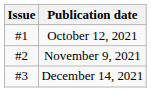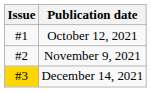(21, 76) no background -> (21, 76) gold background
